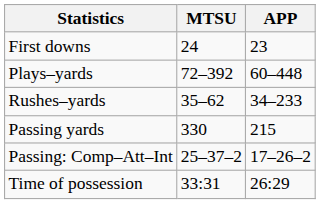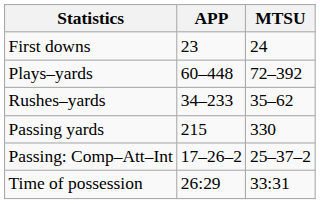columns swapped: (211, 18) <-> (280, 18)
